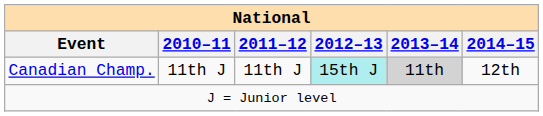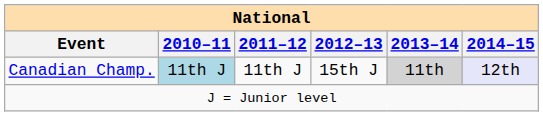(197, 71) no background -> (197, 71) lightblue background
(349, 71) paleturquoise background -> (349, 71) no background
(501, 71) no background -> (501, 71) lavender background
